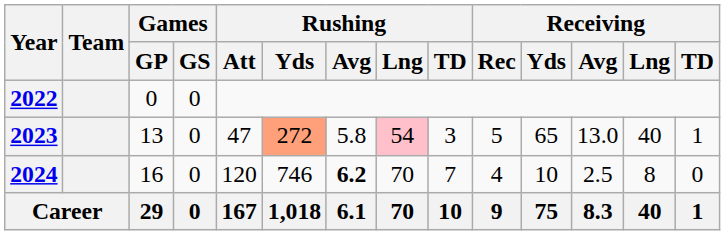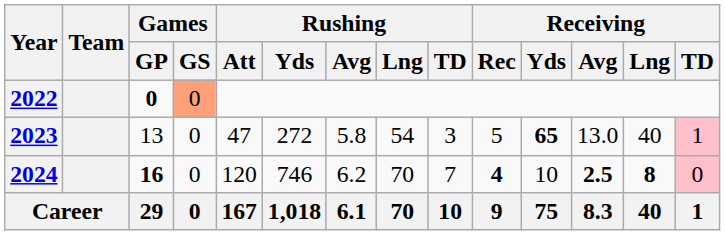(152, 98) normal -> (152, 98) bold
(195, 98) no background -> (195, 98) lightsalmon background
(294, 135) lightsalmon background -> (294, 135) no background
(402, 135) pink background -> (402, 135) no background
(546, 135) normal -> (546, 135) bold
(698, 135) no background -> (698, 135) pink background
(152, 173) normal -> (152, 173) bold
(352, 173) bold -> (352, 173) normal
(497, 173) normal -> (497, 173) bold
(598, 173) normal -> (598, 173) bold
(650, 173) normal -> (650, 173) bold
(698, 173) no background -> (698, 173) pink background
